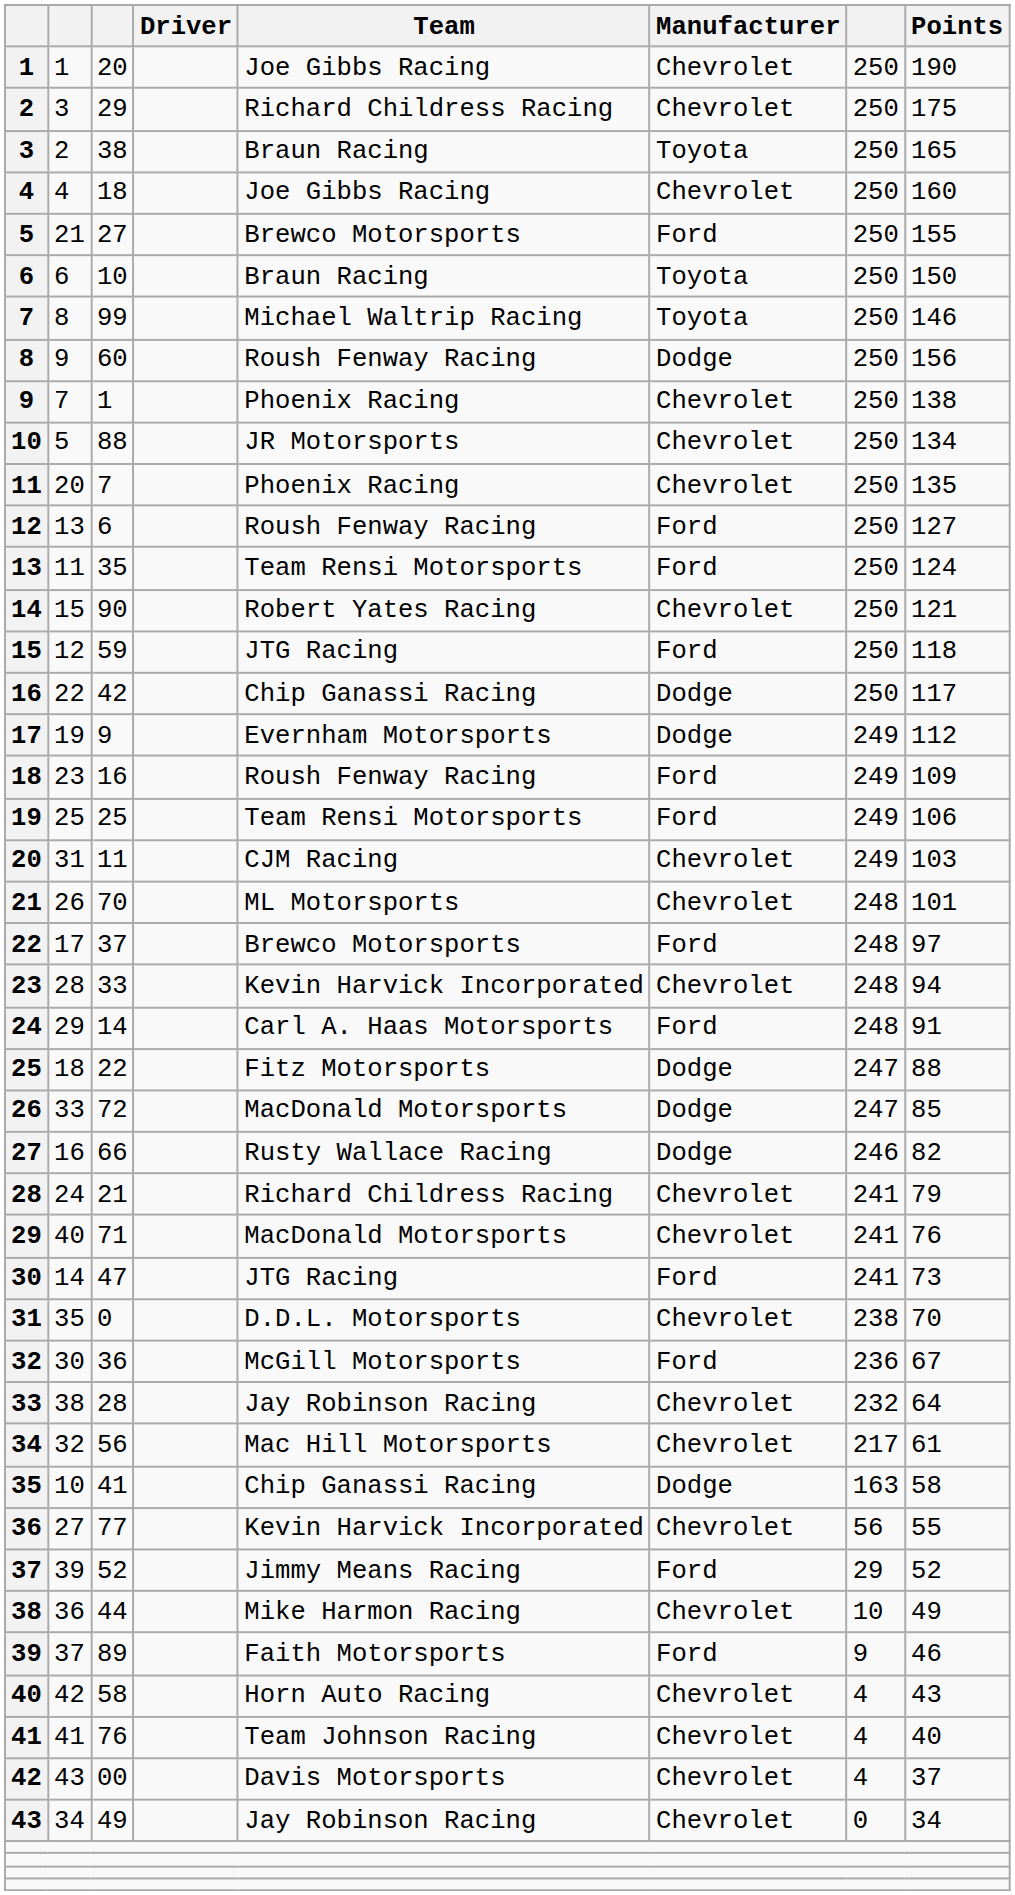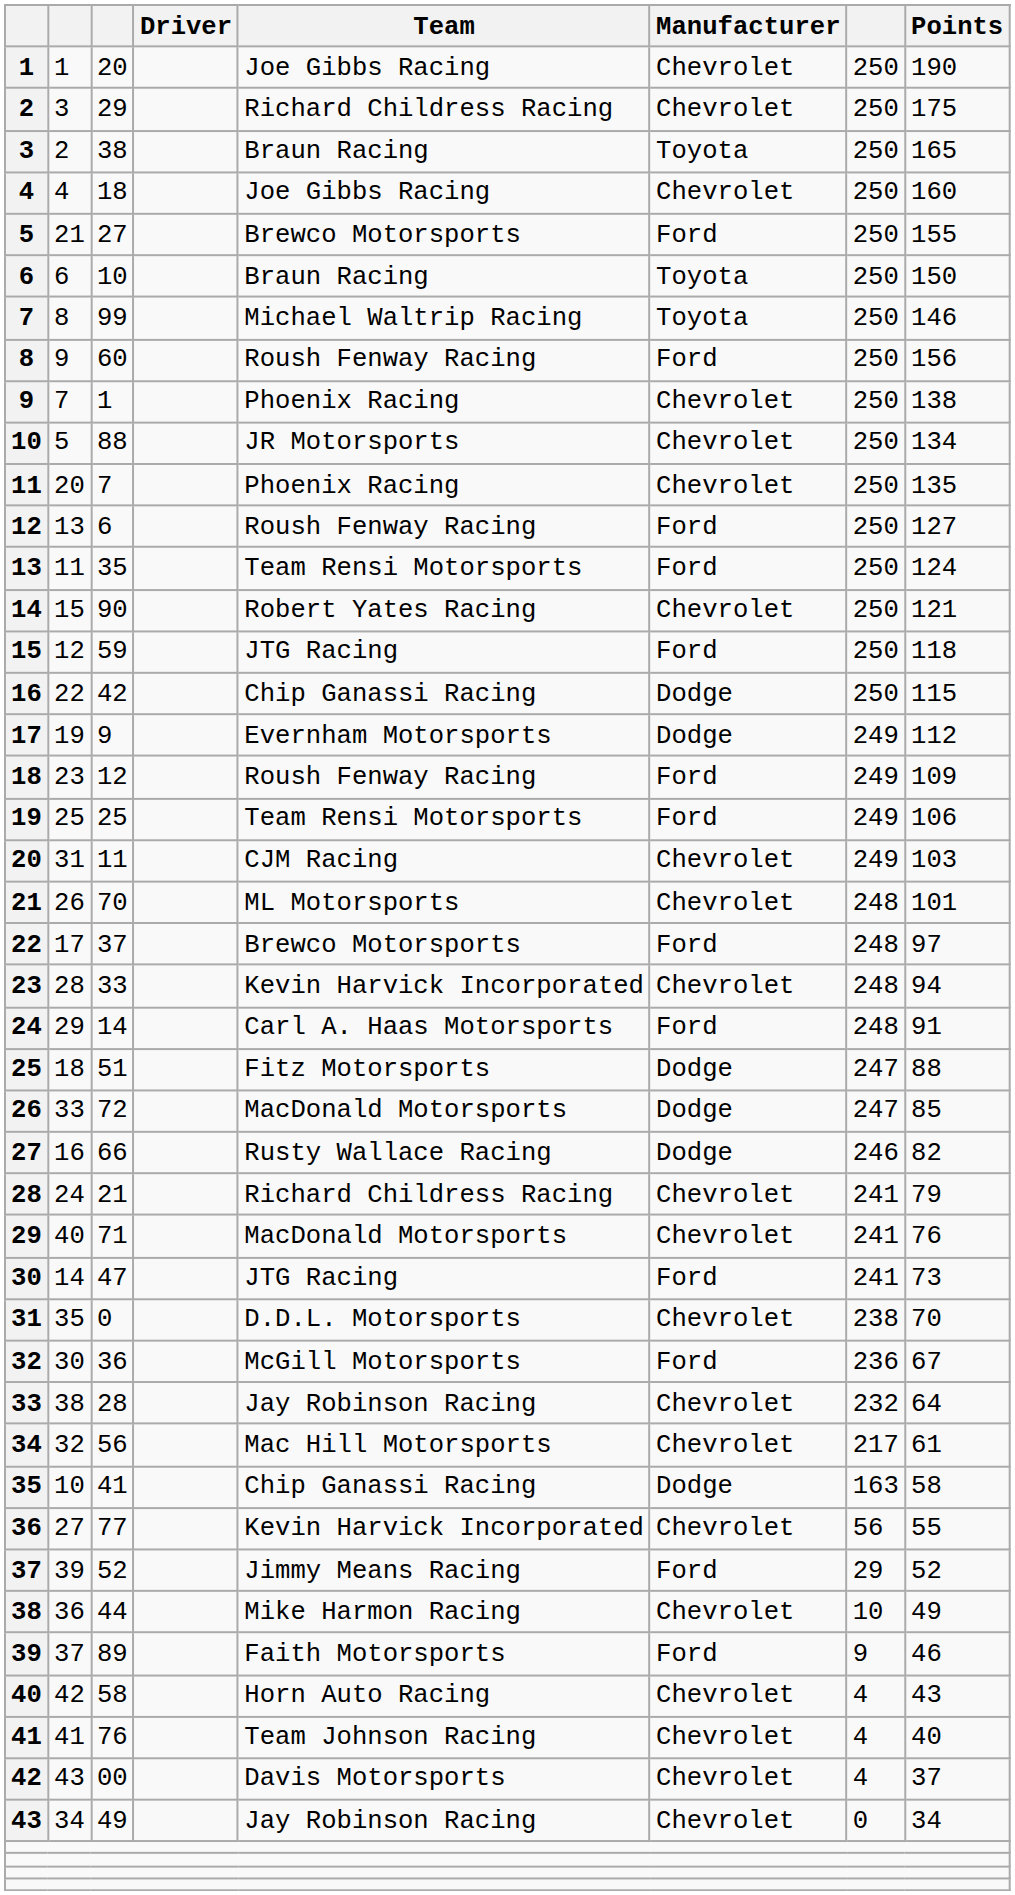(695, 360) Dodge -> (687, 360) Ford
(934, 694) 117 -> (934, 694) 115
(112, 777) 16 -> (112, 777) 12
(112, 1069) 22 -> (112, 1069) 51
